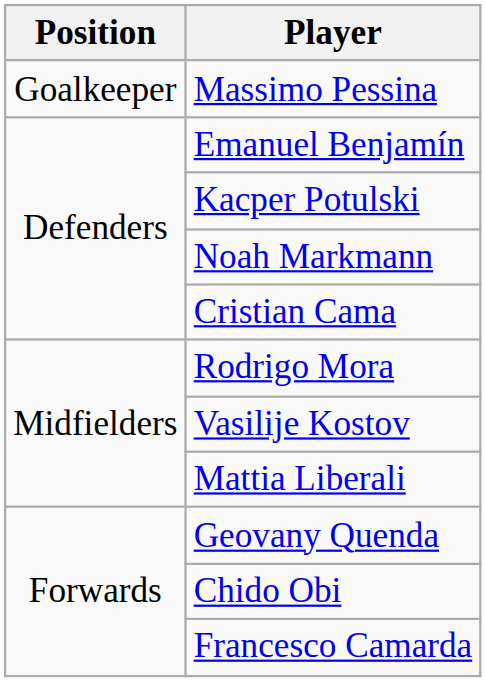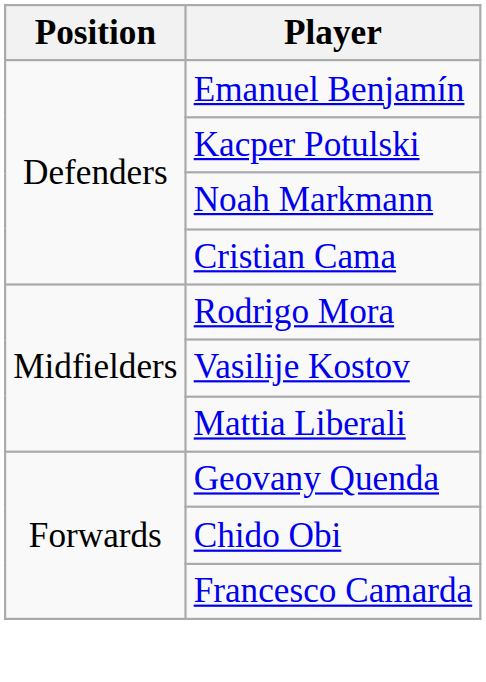- row: (315, 88)
